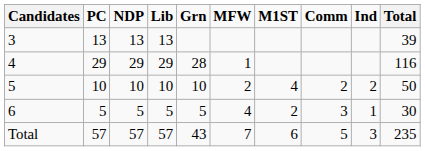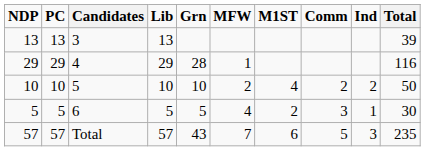columns swapped: (44, 16) <-> (129, 16)
